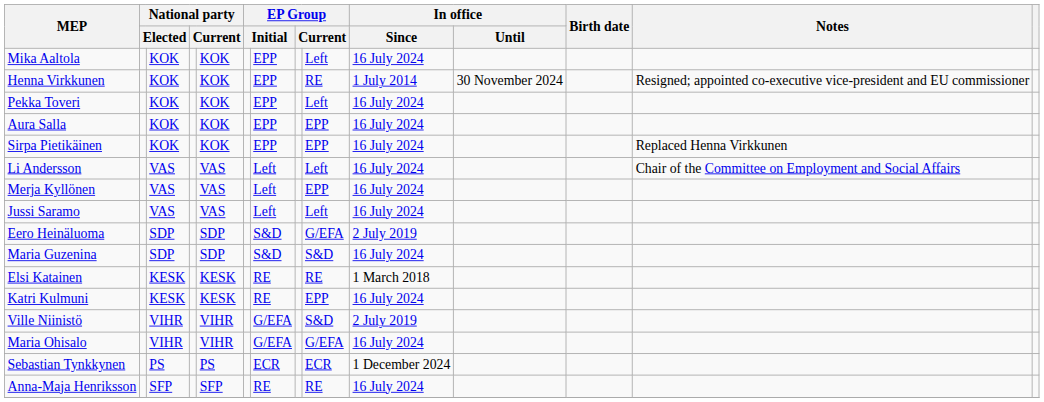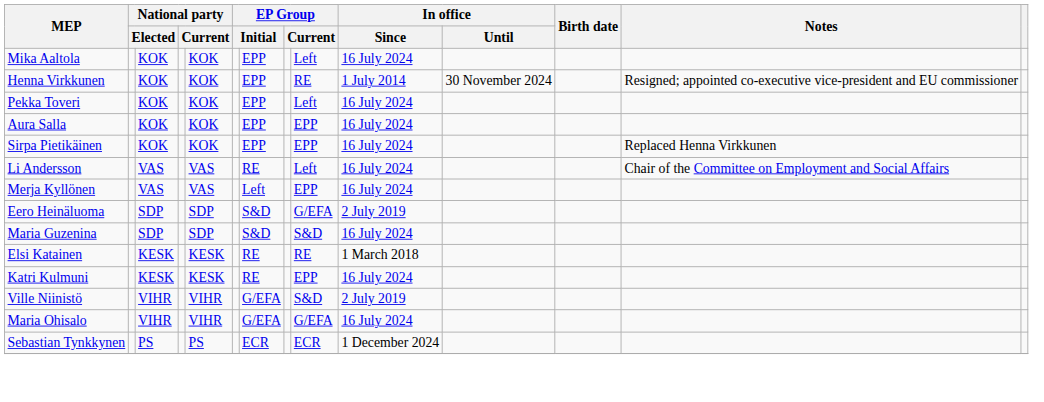(265, 168) Left -> (251, 168) RE
- row: (44, 211)
- row: (72, 386)
